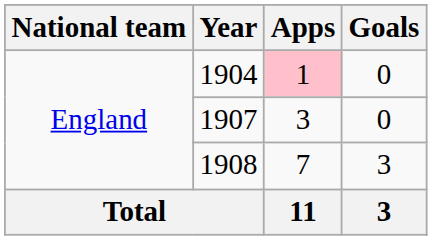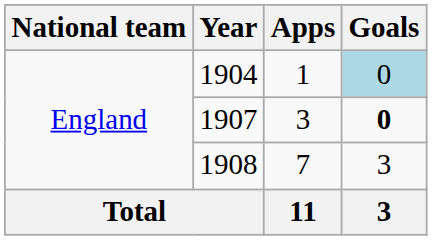(303, 73) pink background -> (303, 73) no background
(384, 73) no background -> (384, 73) lightblue background
(384, 119) normal -> (384, 119) bold
